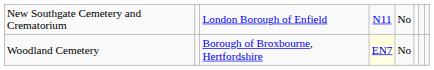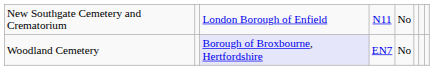(258, 50) no background -> (258, 50) lavender background
(382, 50) lightyellow background -> (382, 50) no background
